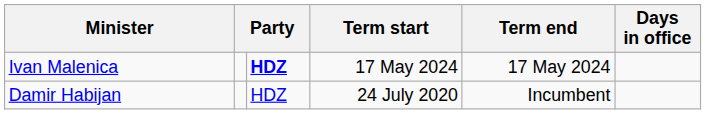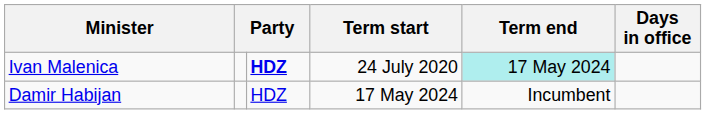(407, 66) 17 May 2024 -> (408, 66) 24 July 2020
(559, 66) no background -> (559, 66) paleturquoise background
(408, 94) 24 July 2020 -> (407, 94) 17 May 2024
